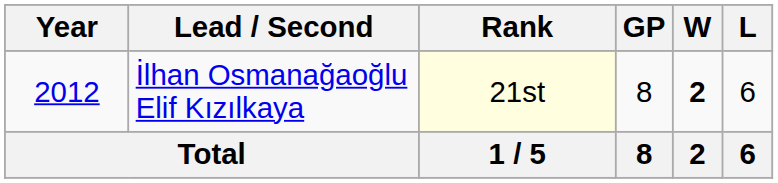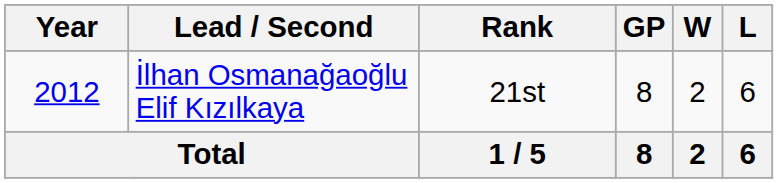(517, 91) lightyellow background -> (517, 91) no background
(697, 91) bold -> (697, 91) normal
